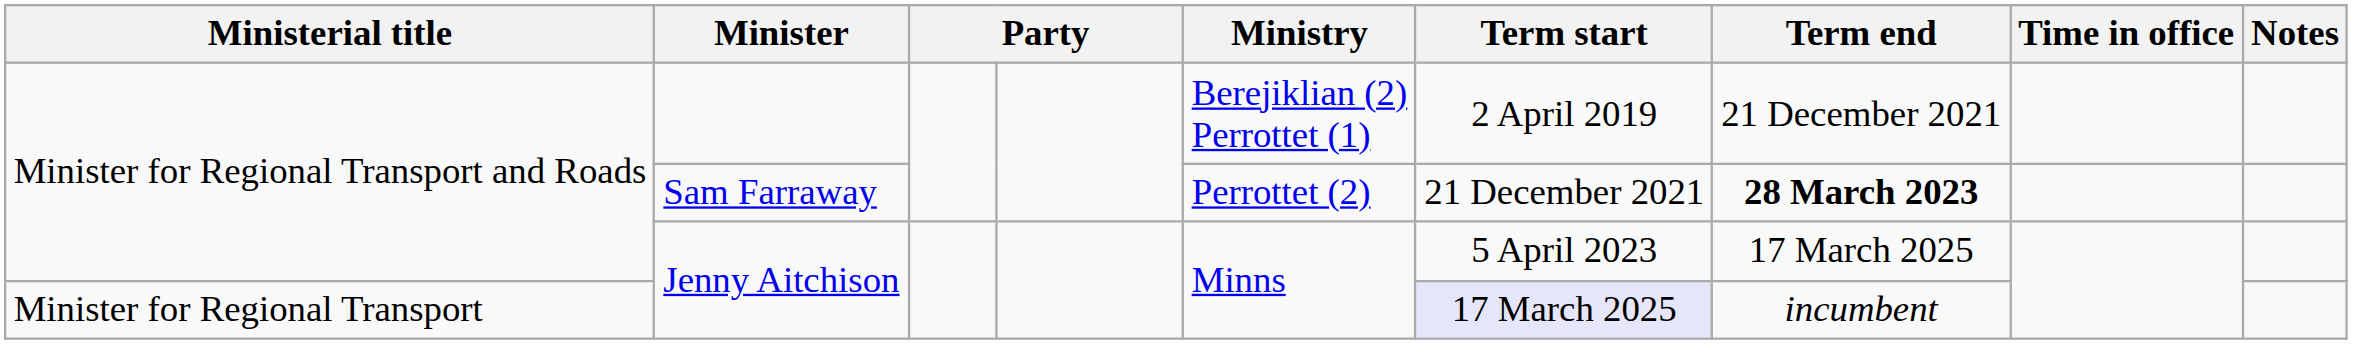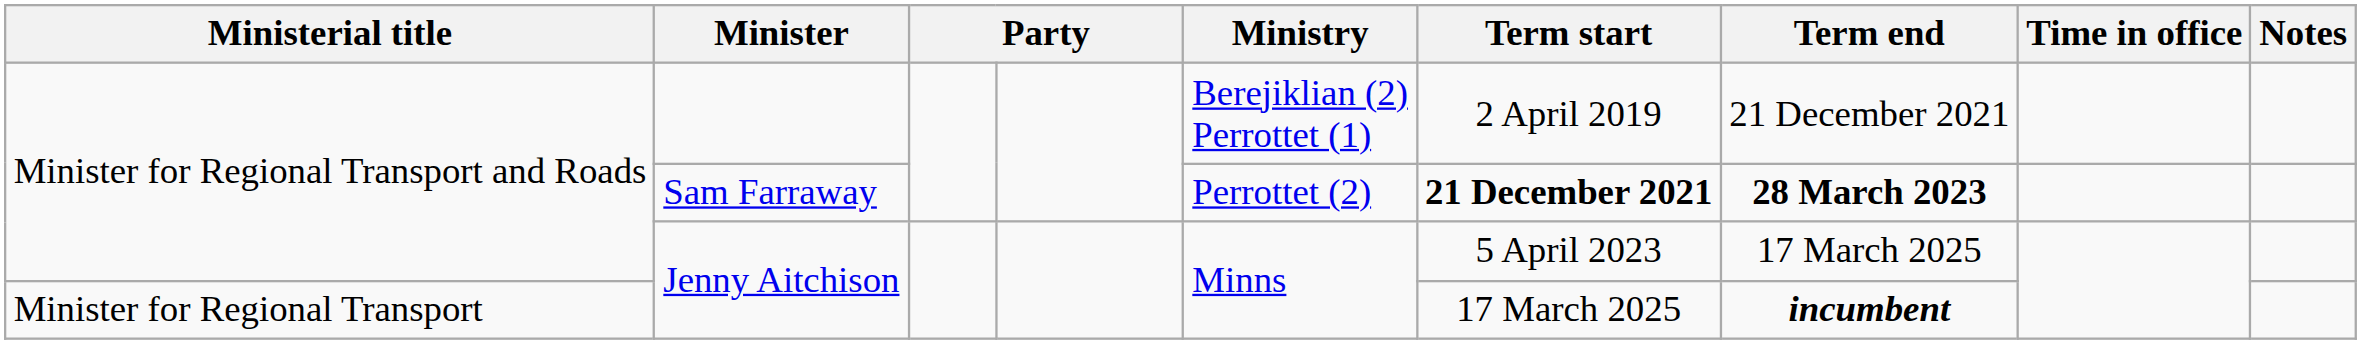(1564, 191) normal -> (1569, 191) bold
(1564, 308) lavender background -> (1569, 308) no background
(1861, 308) normal -> (1869, 308) bold
